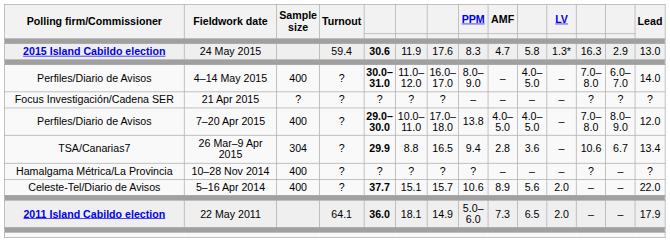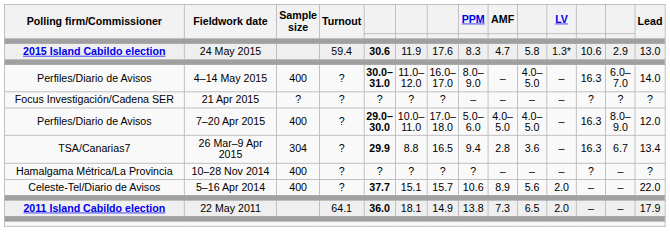(591, 52) 16.3 -> (591, 52) 10.6
(591, 78) 7.0– 8.0 -> (591, 78) 16.3
(473, 122) 13.8 -> (473, 122) 5.0– 6.0
(591, 122) 7.0– 8.0 -> (591, 122) 16.3
(591, 149) 10.6 -> (591, 149) 16.3
(473, 214) 5.0– 6.0 -> (473, 208) 13.8
